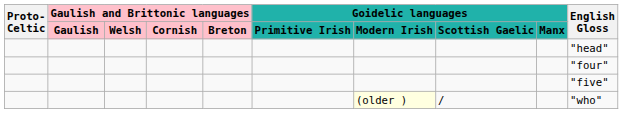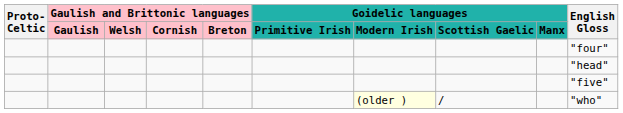(589, 48) "head" -> (589, 48) "four"
(589, 65) "four" -> (589, 65) "head"
